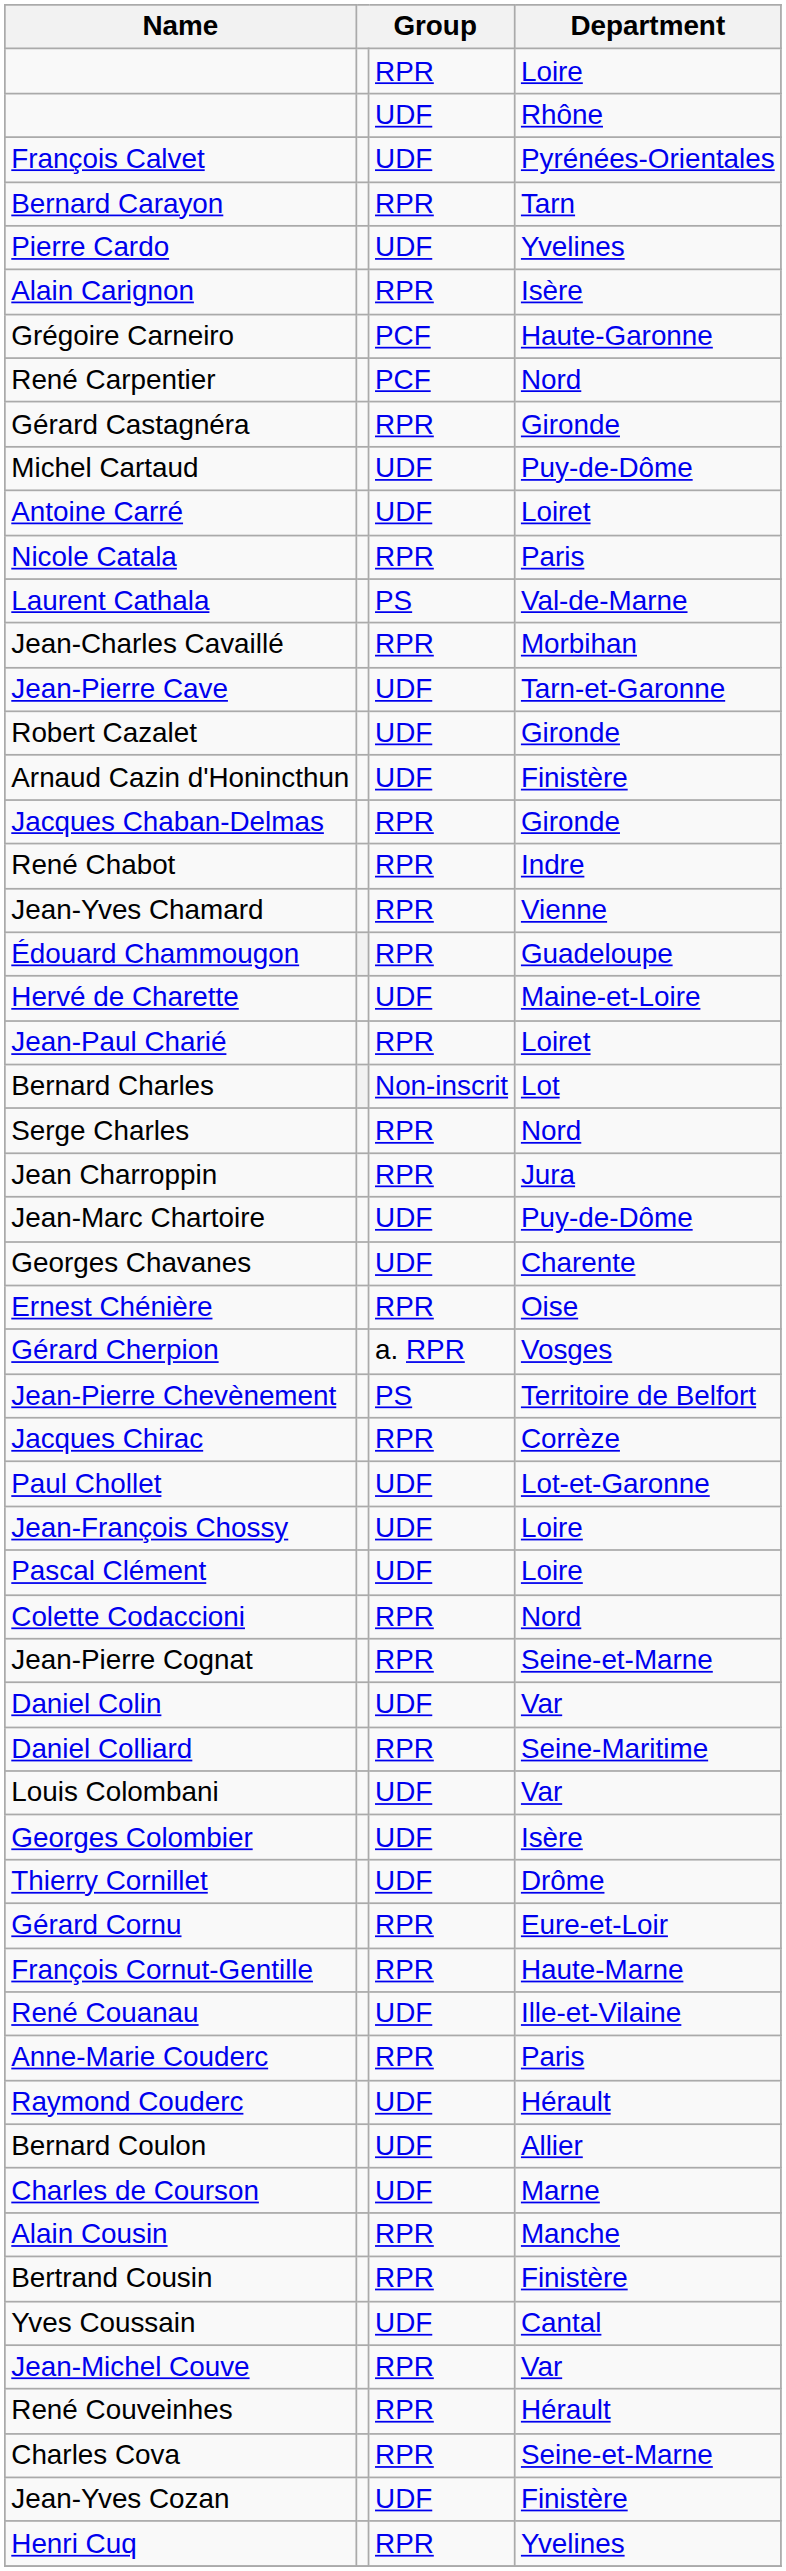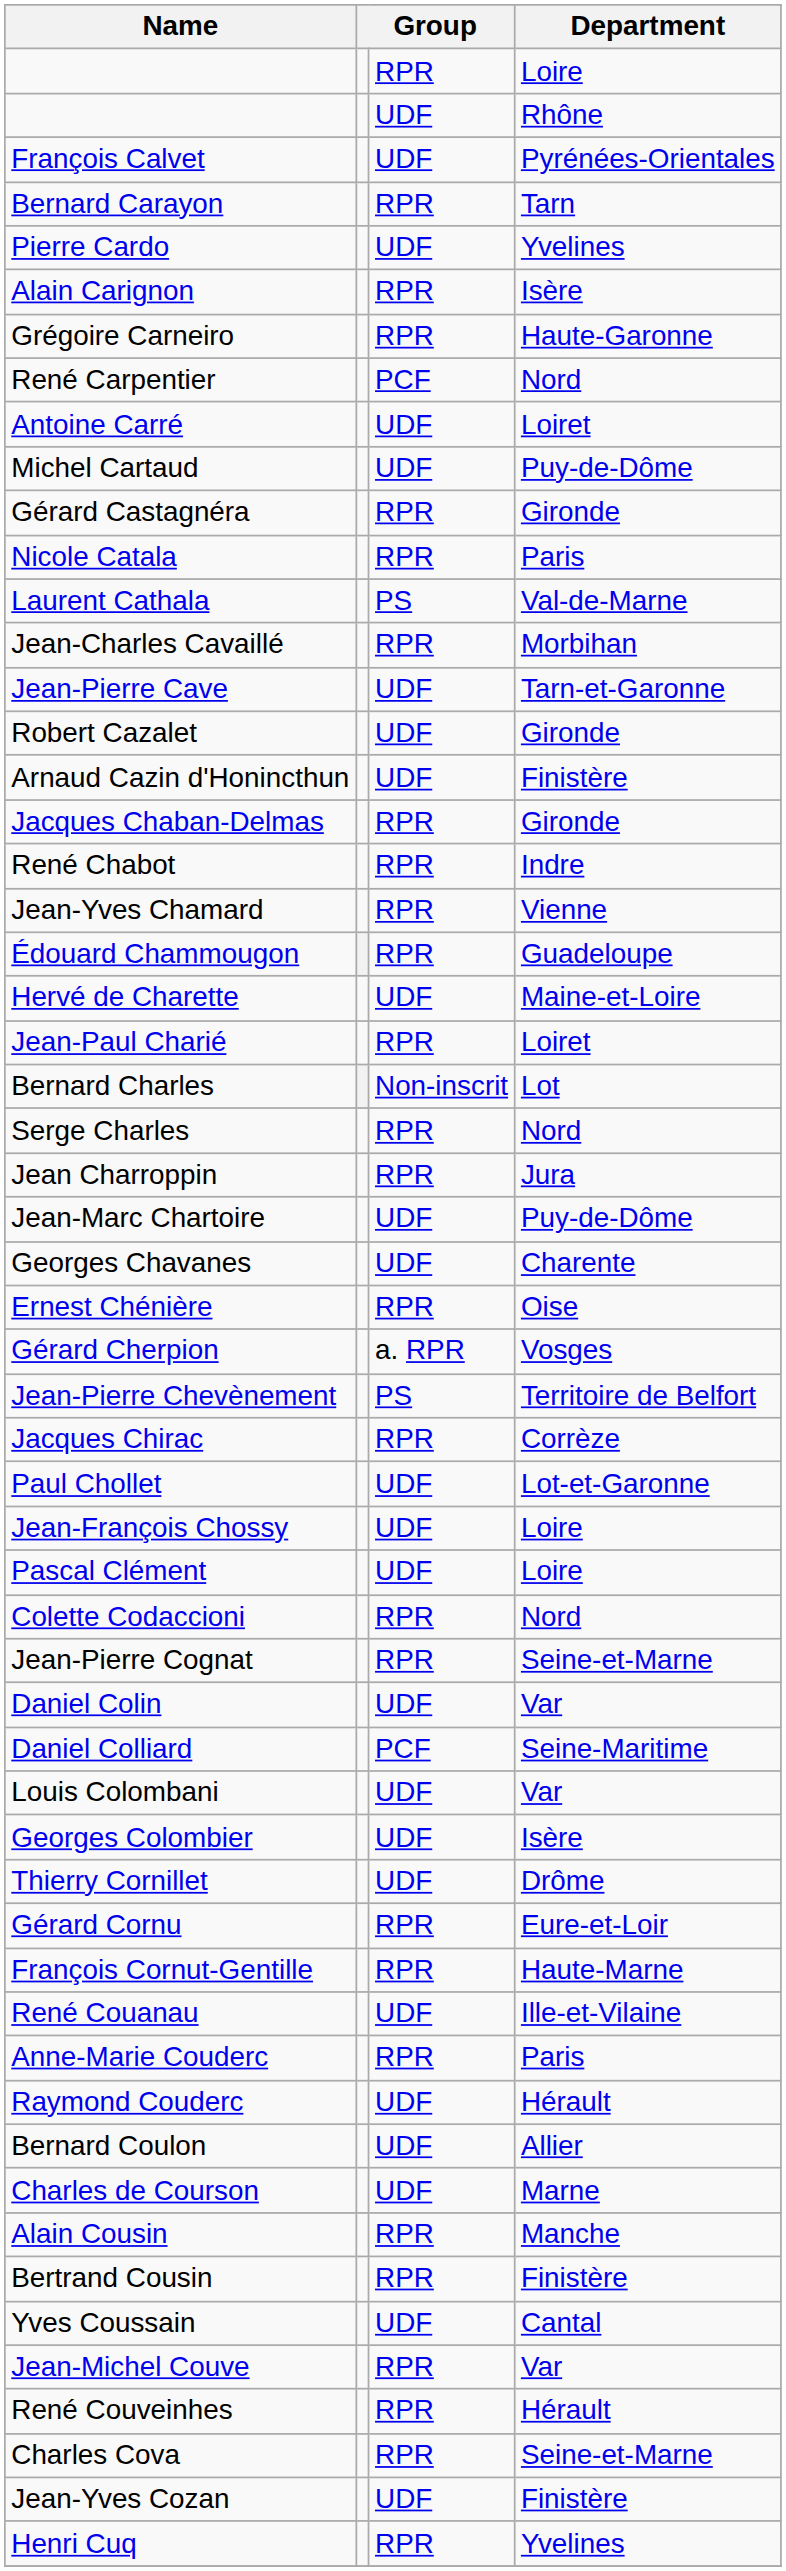(403, 335) PCF -> (404, 335) RPR
rows swapped: (97, 512) <-> (130, 423)
(404, 1748) RPR -> (403, 1748) PCF
